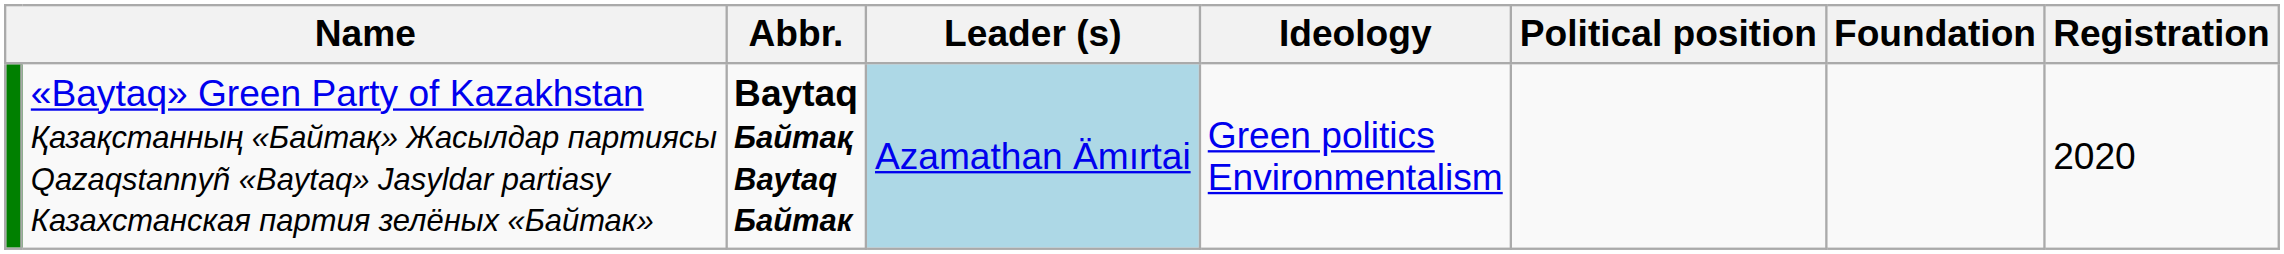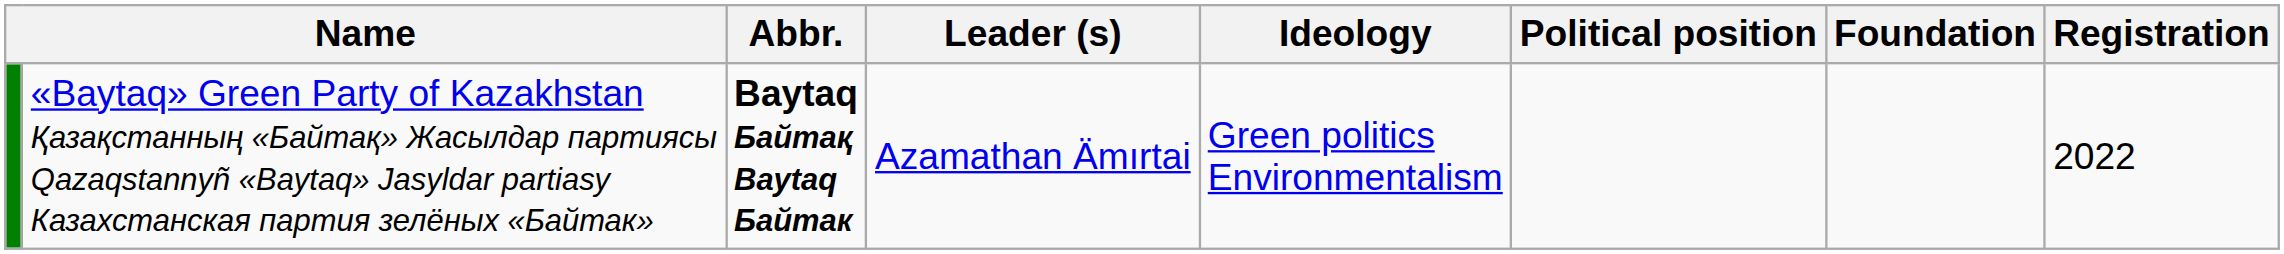(1033, 155) lightblue background -> (1033, 155) no background
(2094, 155) 2020 -> (2094, 155) 2022
